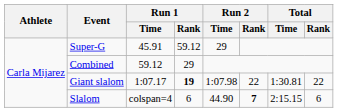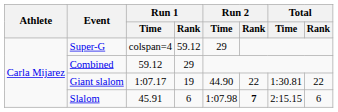(150, 47) 45.91 -> (150, 47) colspan=4
(189, 81) bold -> (189, 81) normal
(221, 81) 1:07.98 -> (221, 81) 44.90
(150, 99) colspan=4 -> (150, 99) 45.91
(221, 99) 44.90 -> (221, 99) 1:07.98
